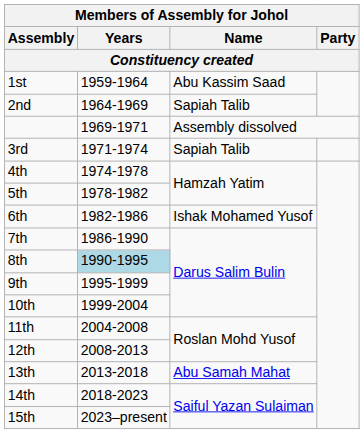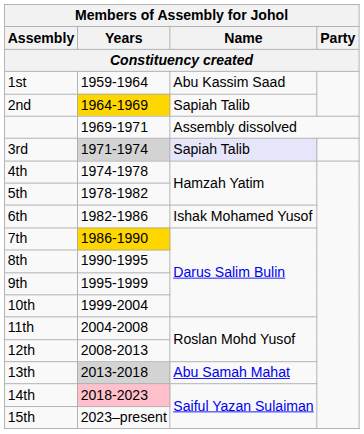(114, 104) no background -> (114, 104) gold background
(114, 149) no background -> (114, 149) lightgrey background
(212, 149) no background -> (212, 149) lavender background
(114, 238) no background -> (114, 238) gold background
(114, 261) lightblue background -> (114, 261) no background
(114, 372) no background -> (114, 372) lightgrey background
(114, 395) no background -> (114, 395) pink background
